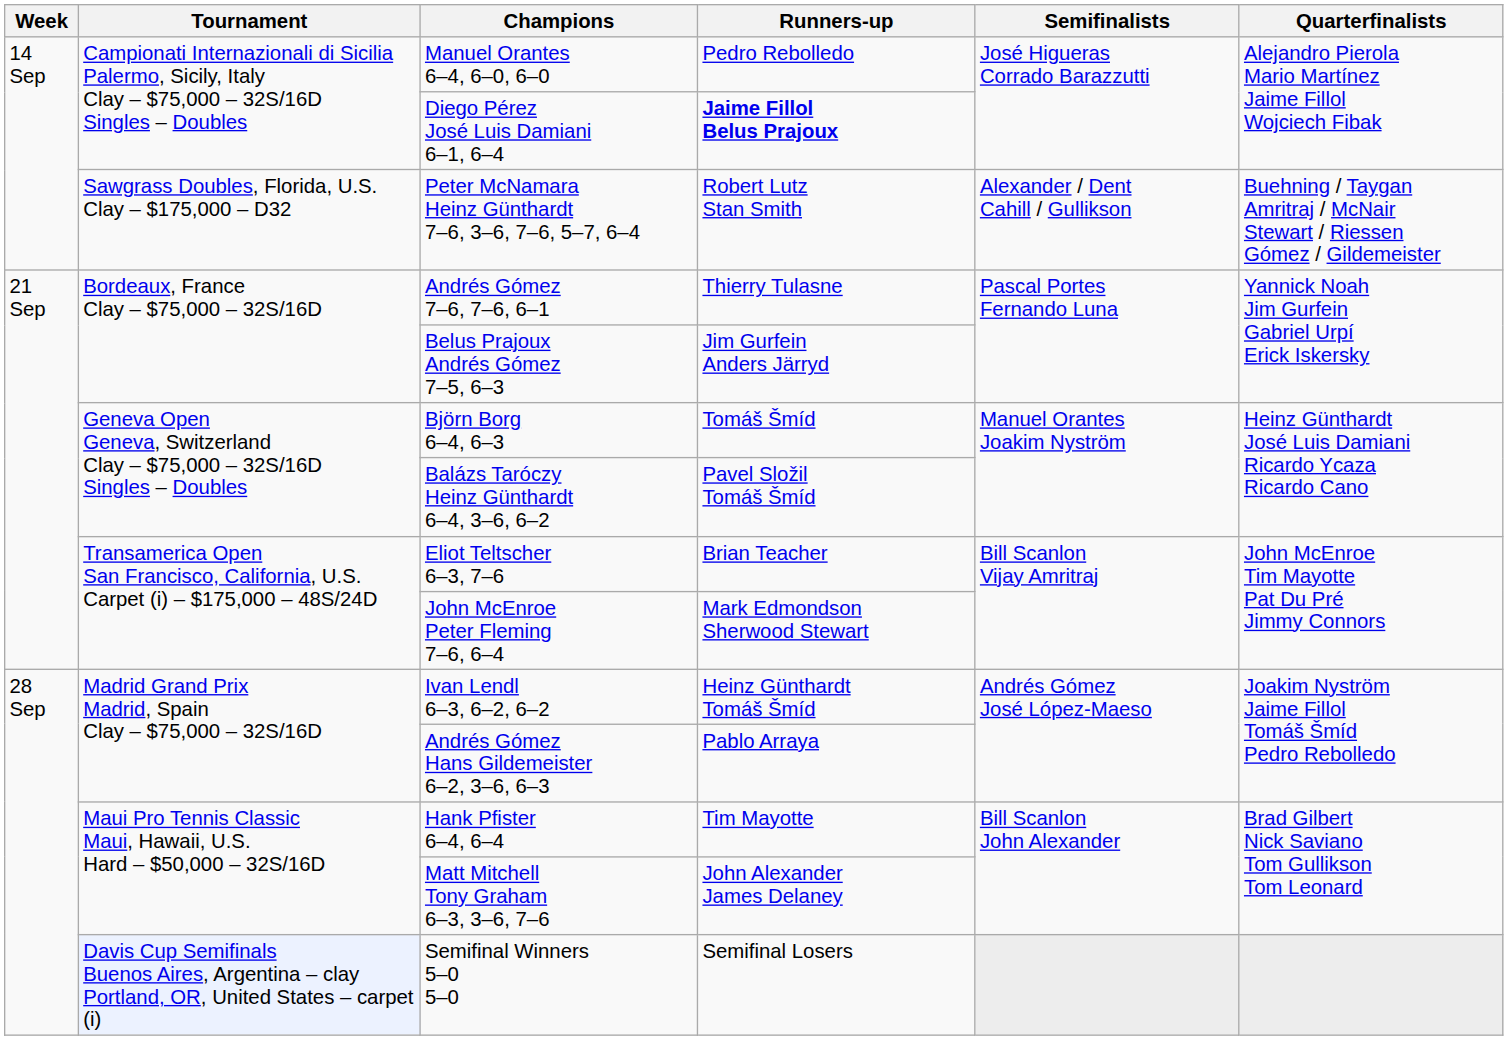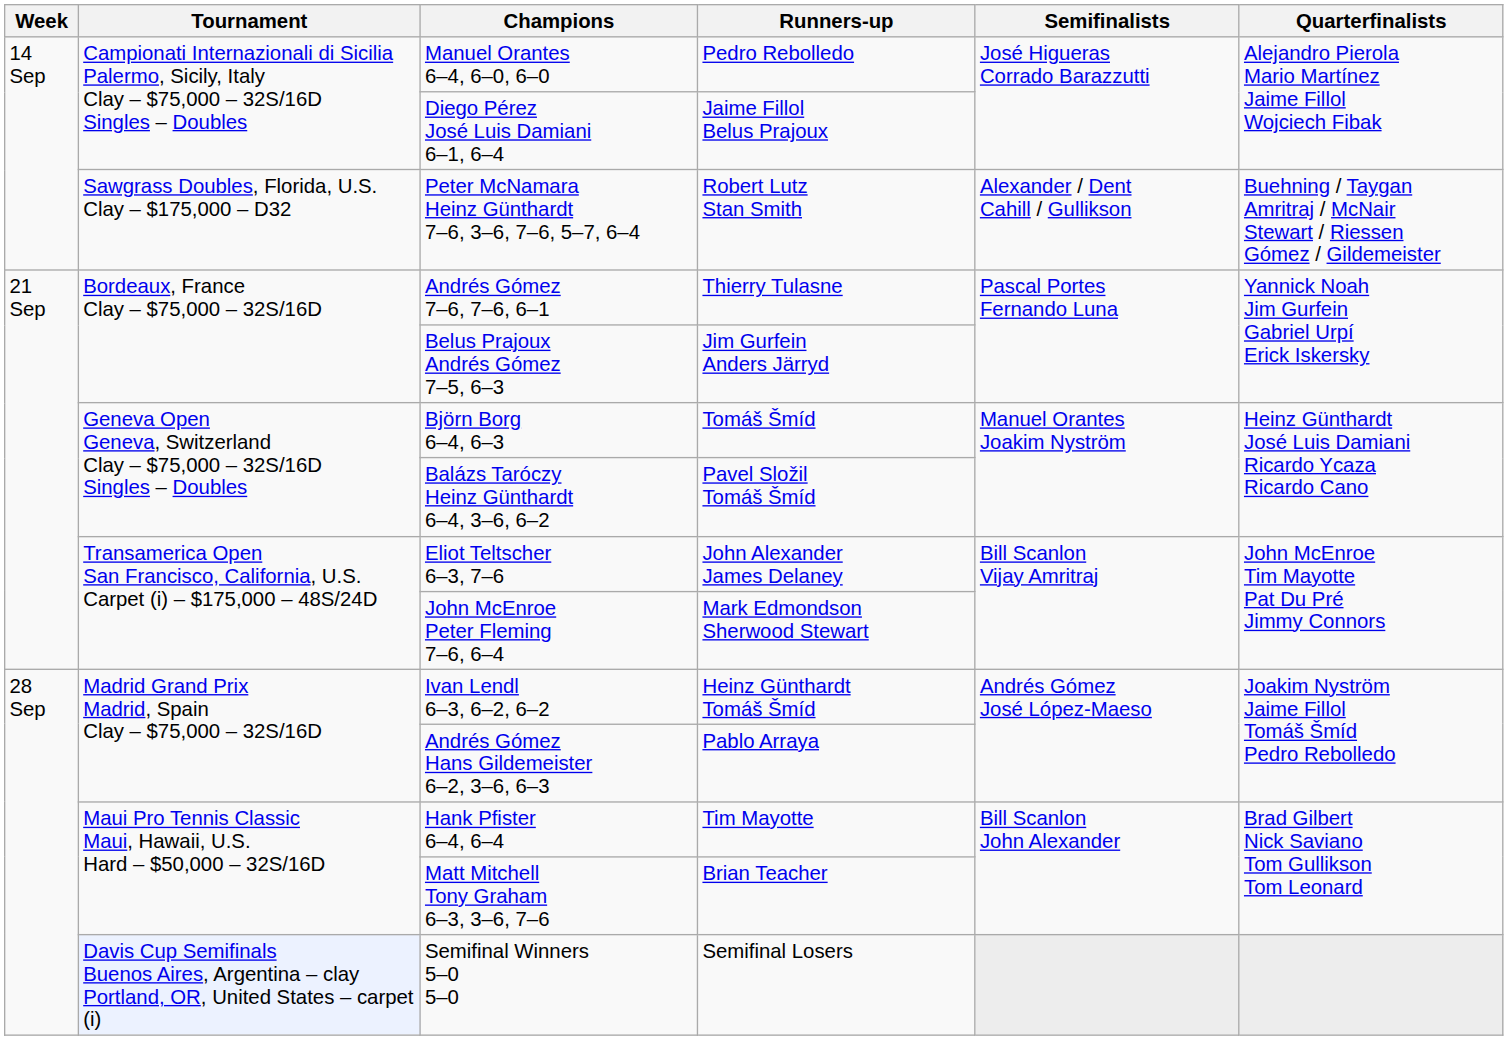(770, 120) bold -> (765, 120) normal
(765, 552) Brian Teacher -> (773, 564) John Alexander James Delaney
(773, 884) John Alexander James Delaney -> (765, 873) Brian Teacher
